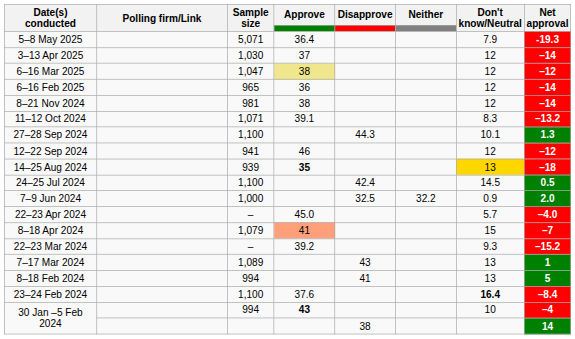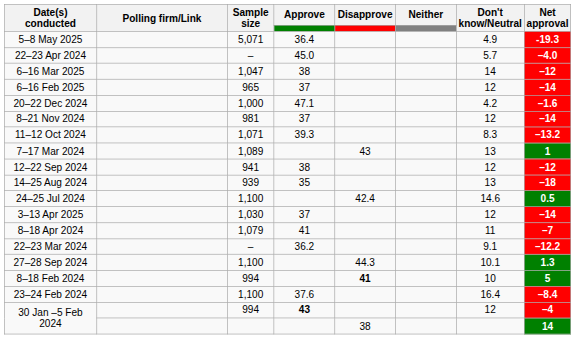(490, 40) 7.9 -> (490, 40) 4.9
rows swapped: (50, 56) <-> (50, 215)
(304, 72) khaki background -> (304, 72) no background
(490, 72) 12 -> (490, 72) 14
(304, 88) 36 -> (304, 88) 37
+ row: (50, 104)
(304, 104) 38 -> (304, 119) 37
(304, 119) 39.1 -> (304, 135) 39.3
rows swapped: (50, 135) <-> (50, 263)
(304, 151) 46 -> (304, 167) 38
(304, 167) bold -> (304, 183) normal
(490, 167) gold background -> (490, 183) no background
(490, 183) 14.5 -> (490, 199) 14.6
- row: (50, 199)
(304, 231) lightsalmon background -> (304, 231) no background
(490, 231) 15 -> (490, 231) 11
(304, 247) 39.2 -> (304, 247) 36.2
(490, 247) 9.3 -> (490, 247) 9.1
(548, 247) –15.2 -> (548, 247) –12.2
(365, 279) normal -> (365, 279) bold
(490, 279) 13 -> (490, 279) 10
(490, 295) bold -> (490, 295) normal
(490, 311) 10 -> (490, 311) 12
